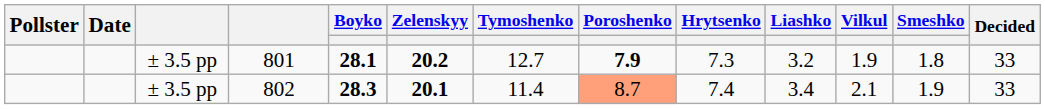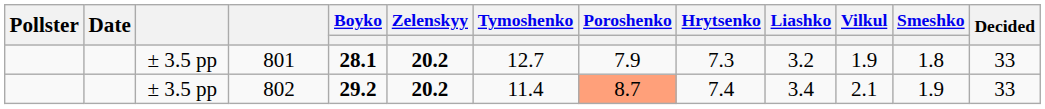(627, 59) bold -> (627, 59) normal
(358, 89) 28.3 -> (358, 89) 29.2
(430, 89) 20.1 -> (430, 89) 20.2
